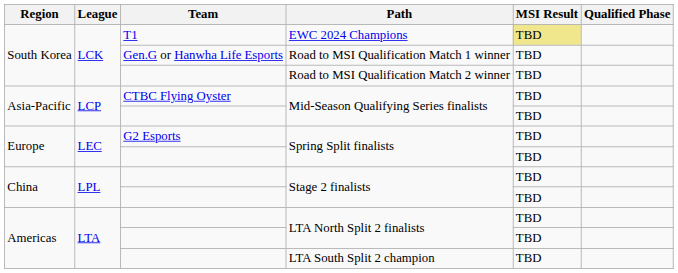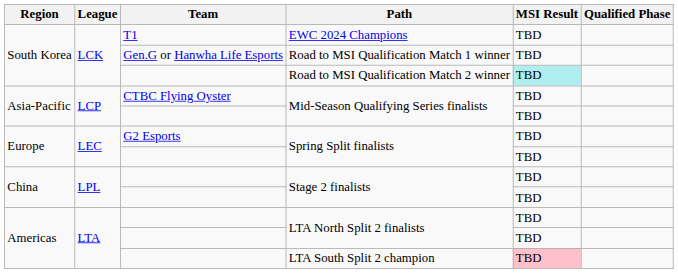(529, 34) khaki background -> (529, 34) no background
(529, 75) no background -> (529, 75) paleturquoise background
(529, 258) no background -> (529, 258) pink background
